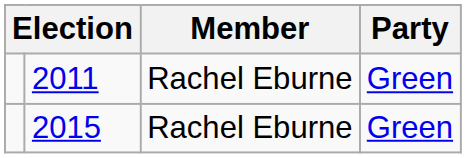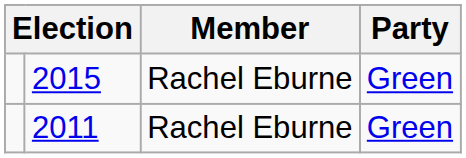rows swapped: (65, 78) <-> (66, 127)
